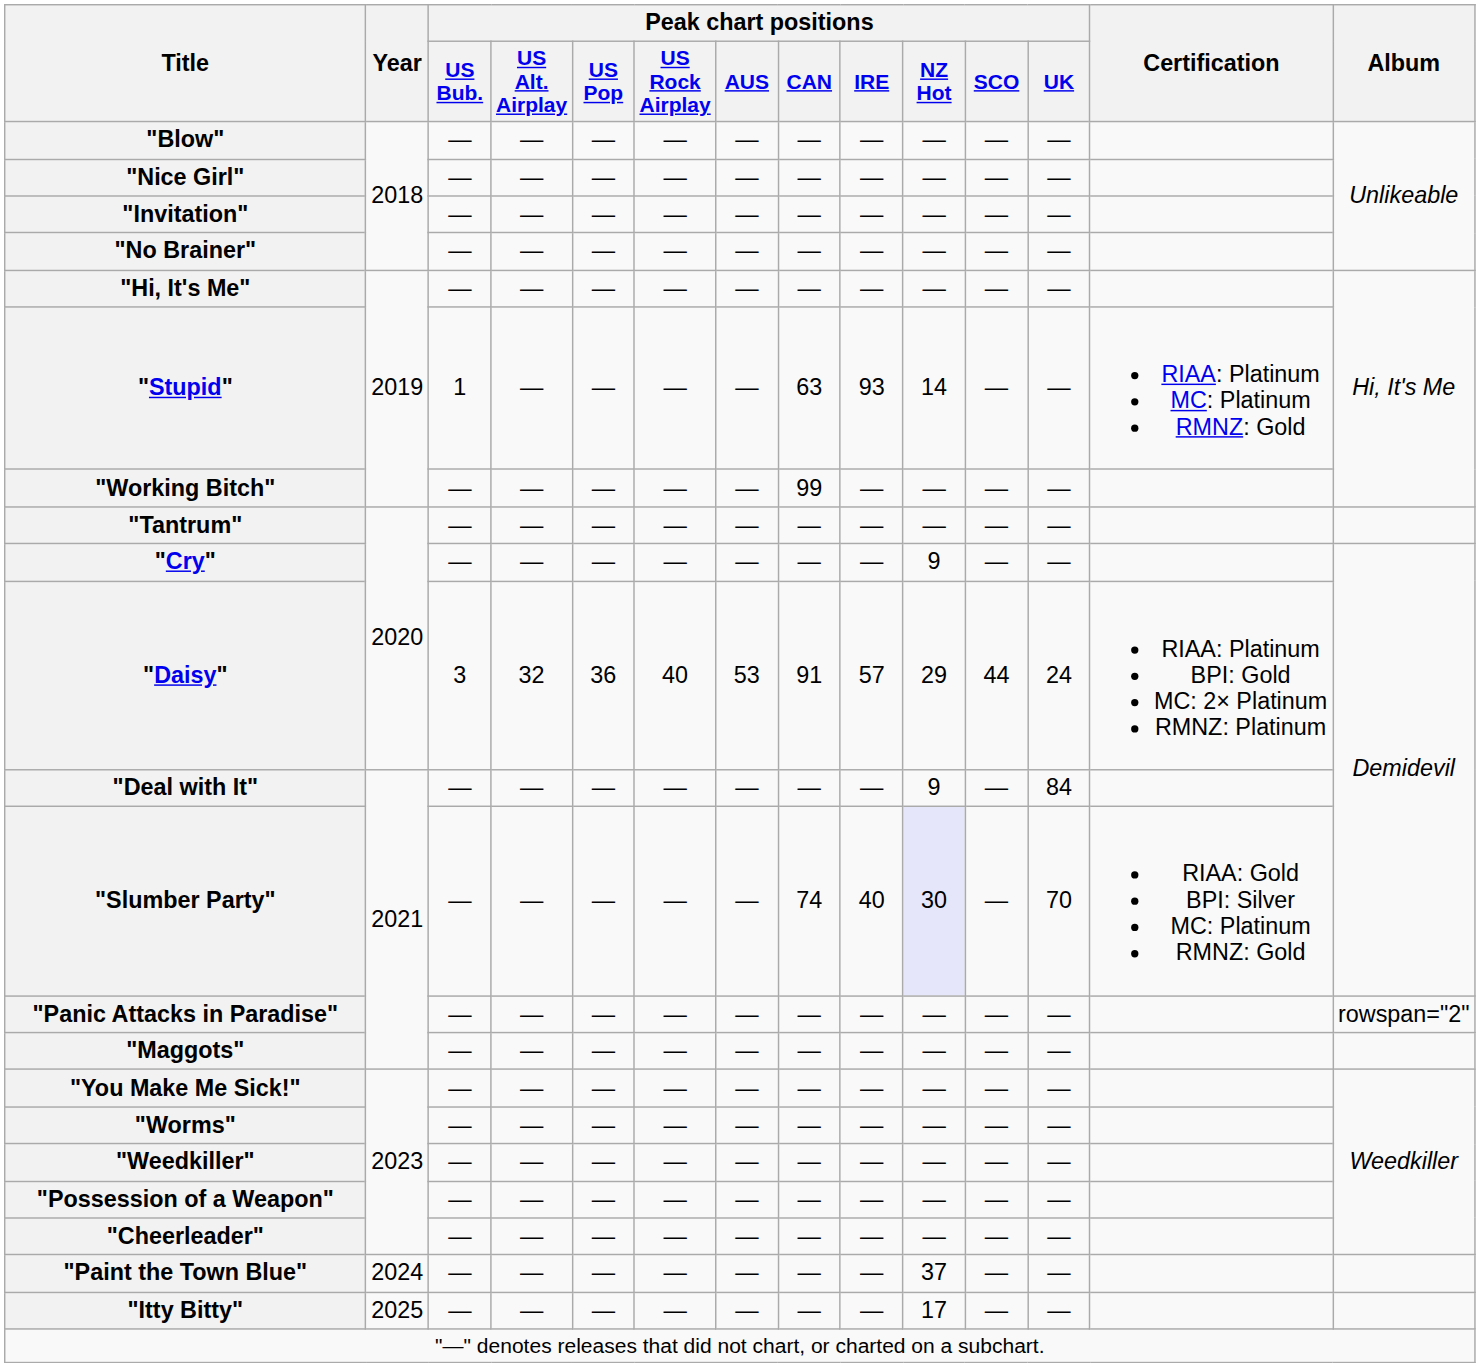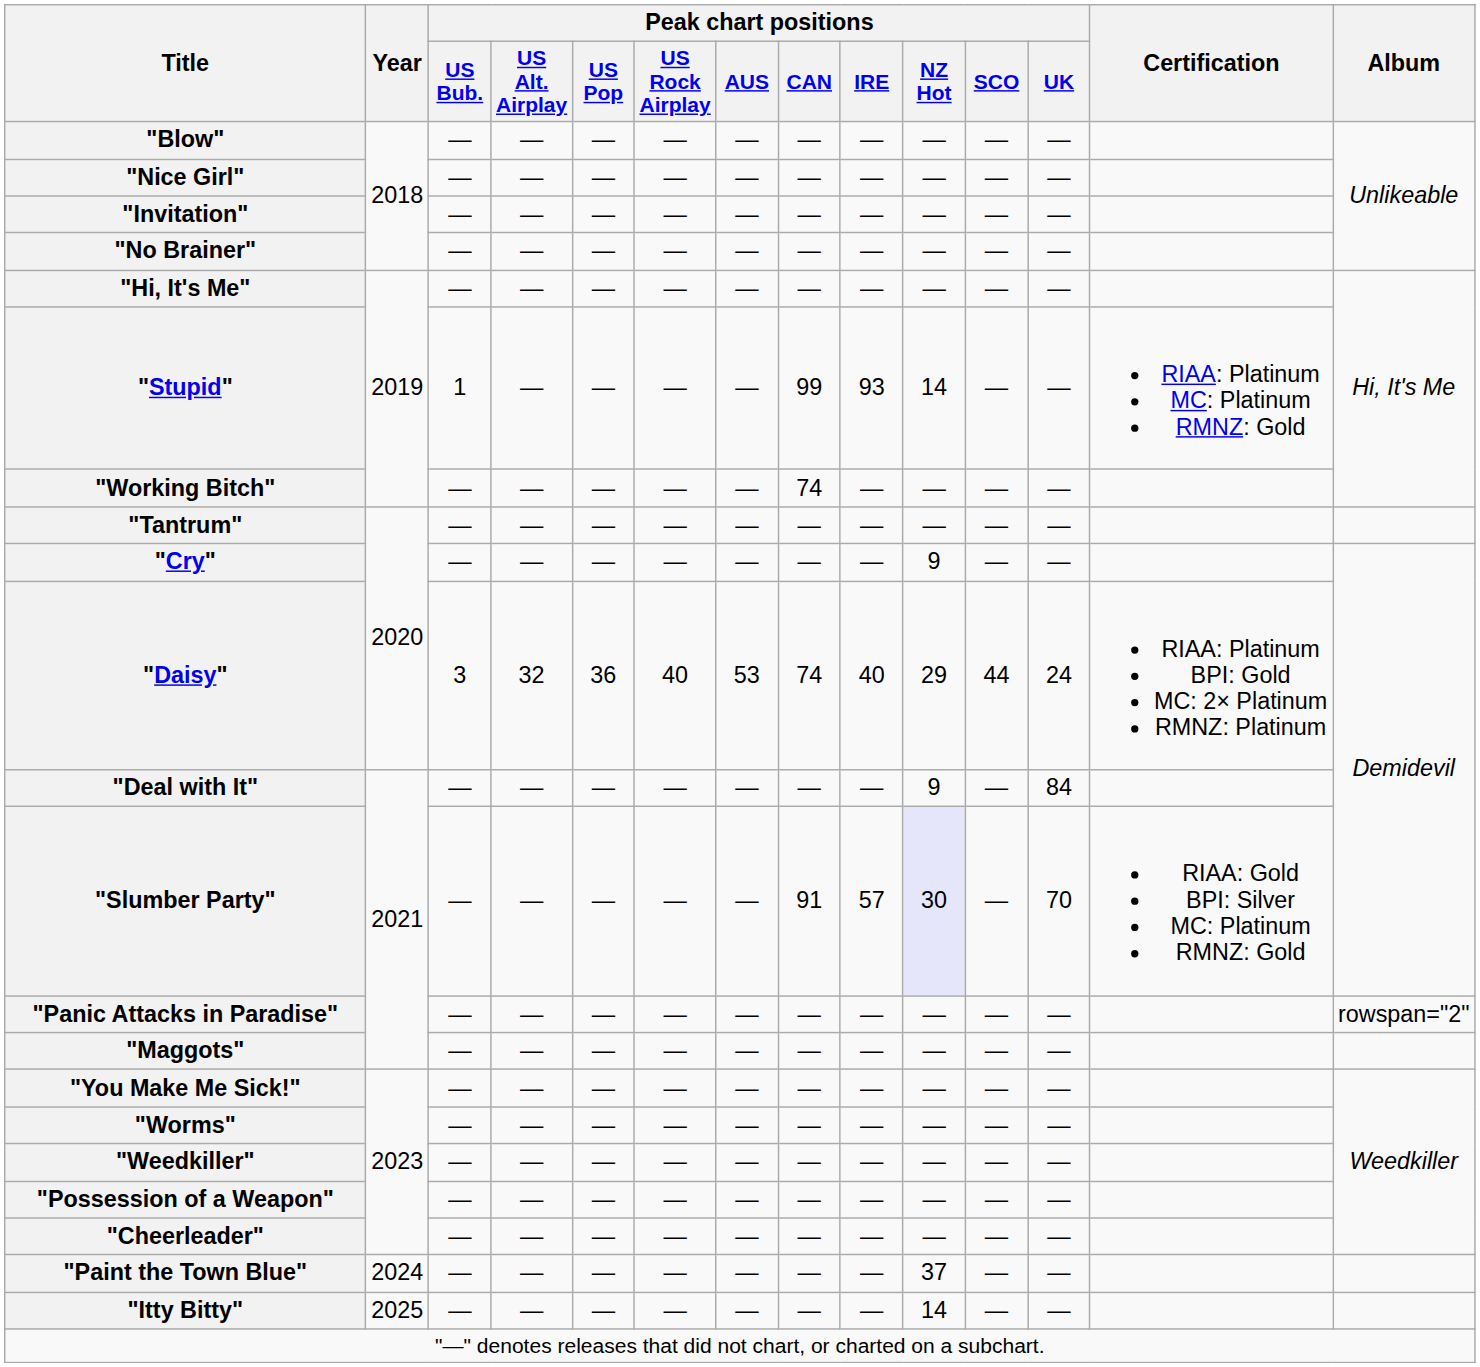(809, 388) 63 -> (809, 388) 99
(809, 487) 99 -> (809, 487) 74
(809, 674) 91 -> (809, 674) 74
(872, 674) 57 -> (872, 674) 40
(809, 900) 74 -> (809, 900) 91
(872, 900) 40 -> (872, 900) 57
(934, 1310) 17 -> (934, 1310) 14
